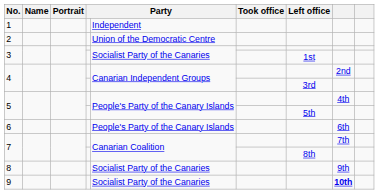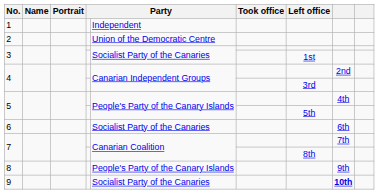(163, 127) People's Party of the Canary Islands -> (151, 127) Socialist Party of the Canaries
(151, 168) Socialist Party of the Canaries -> (163, 168) People's Party of the Canary Islands
